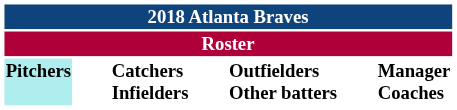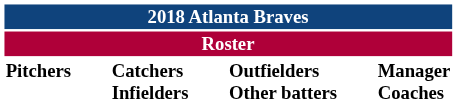(38, 70) paleturquoise background -> (38, 70) no background
